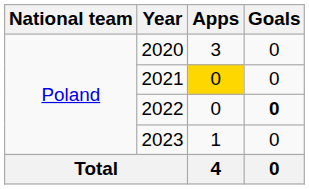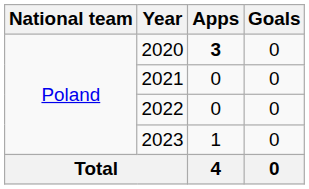(216, 49) normal -> (216, 49) bold
(216, 79) gold background -> (216, 79) no background
(274, 109) bold -> (274, 109) normal
